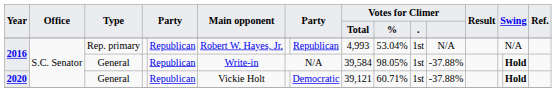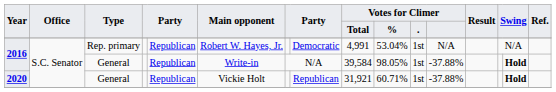(316, 46) Republican -> (316, 46) Democratic
(358, 46) 4,993 -> (358, 46) 4,991
(316, 79) Democratic -> (316, 79) Republican
(358, 79) 39,121 -> (358, 79) 31,921
